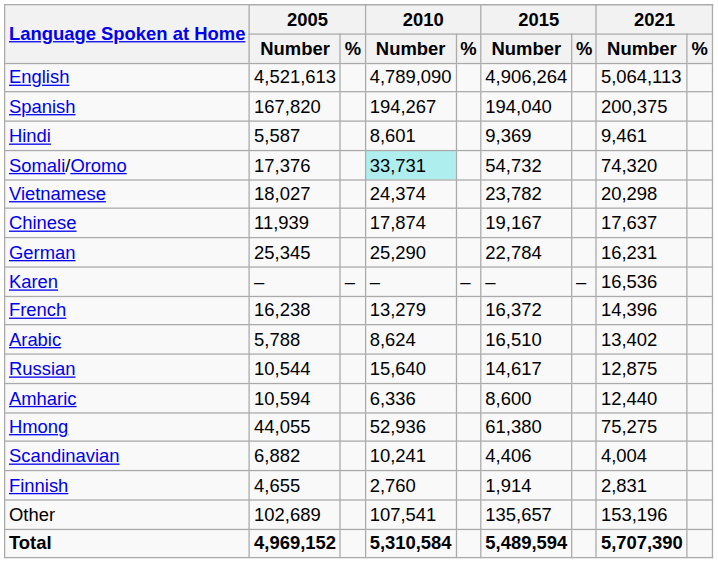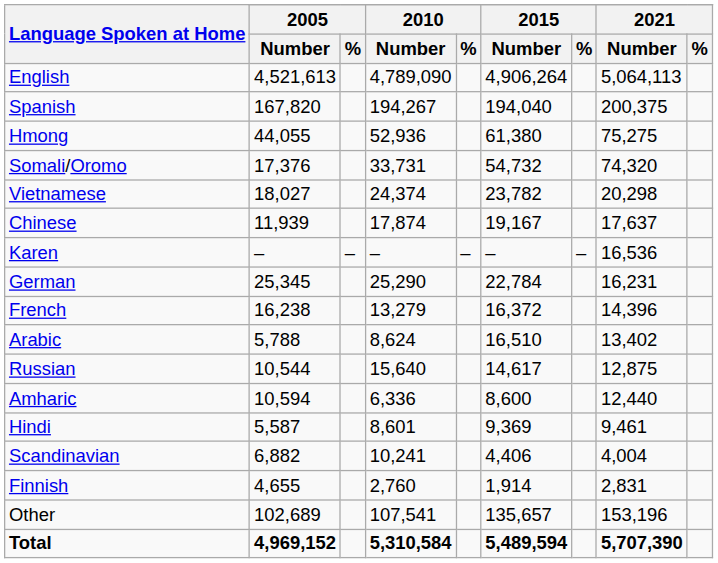rows swapped: (39, 427) <-> (30, 136)
(398, 165) paleturquoise background -> (398, 165) no background
rows swapped: (34, 282) <-> (42, 253)
